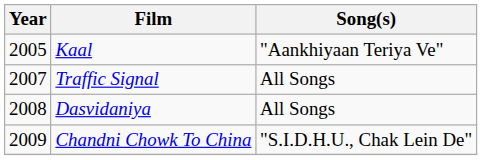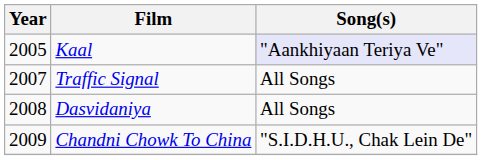(352, 49) no background -> (352, 49) lavender background
